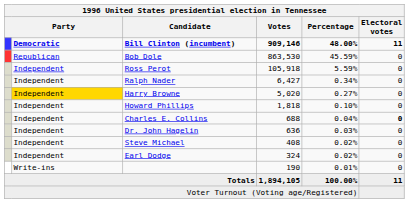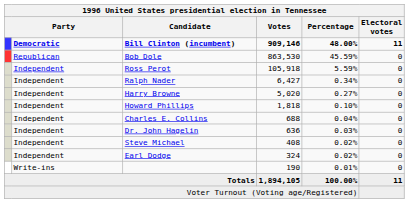(39, 94) gold background -> (39, 94) no background
(400, 118) bold -> (400, 118) normal
